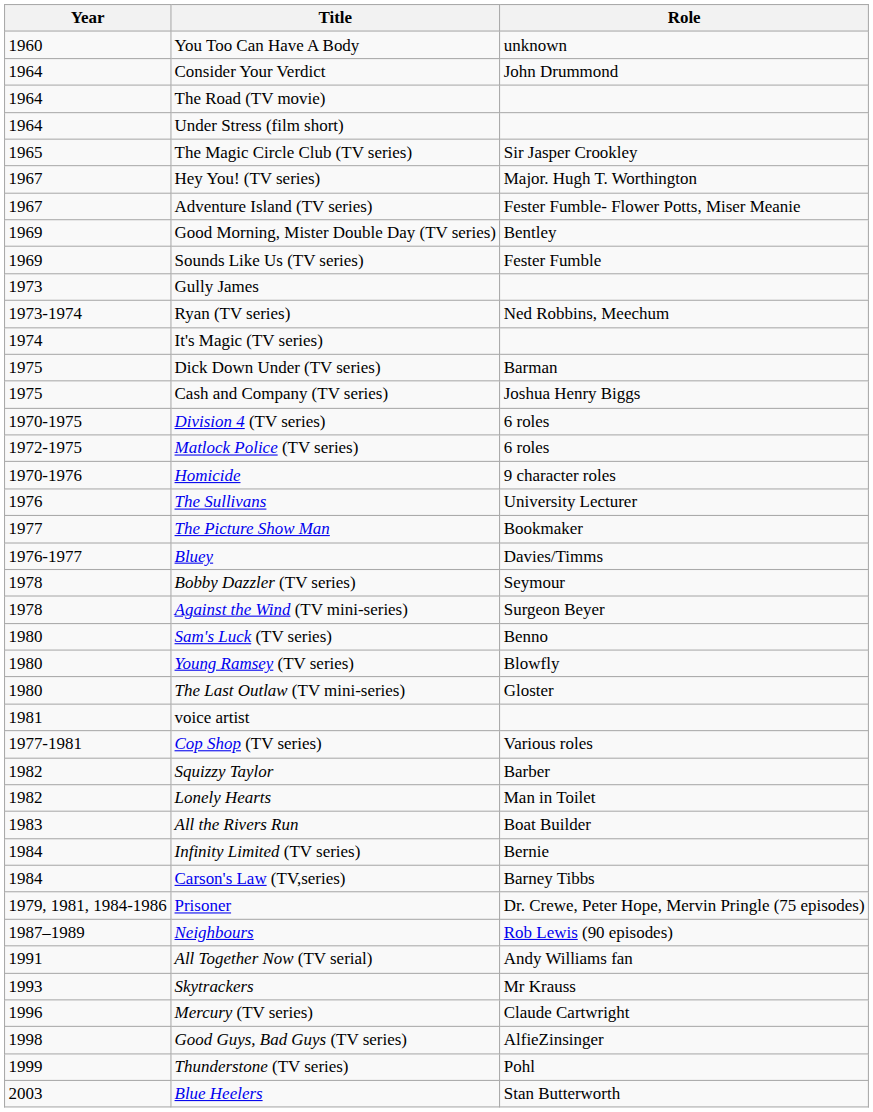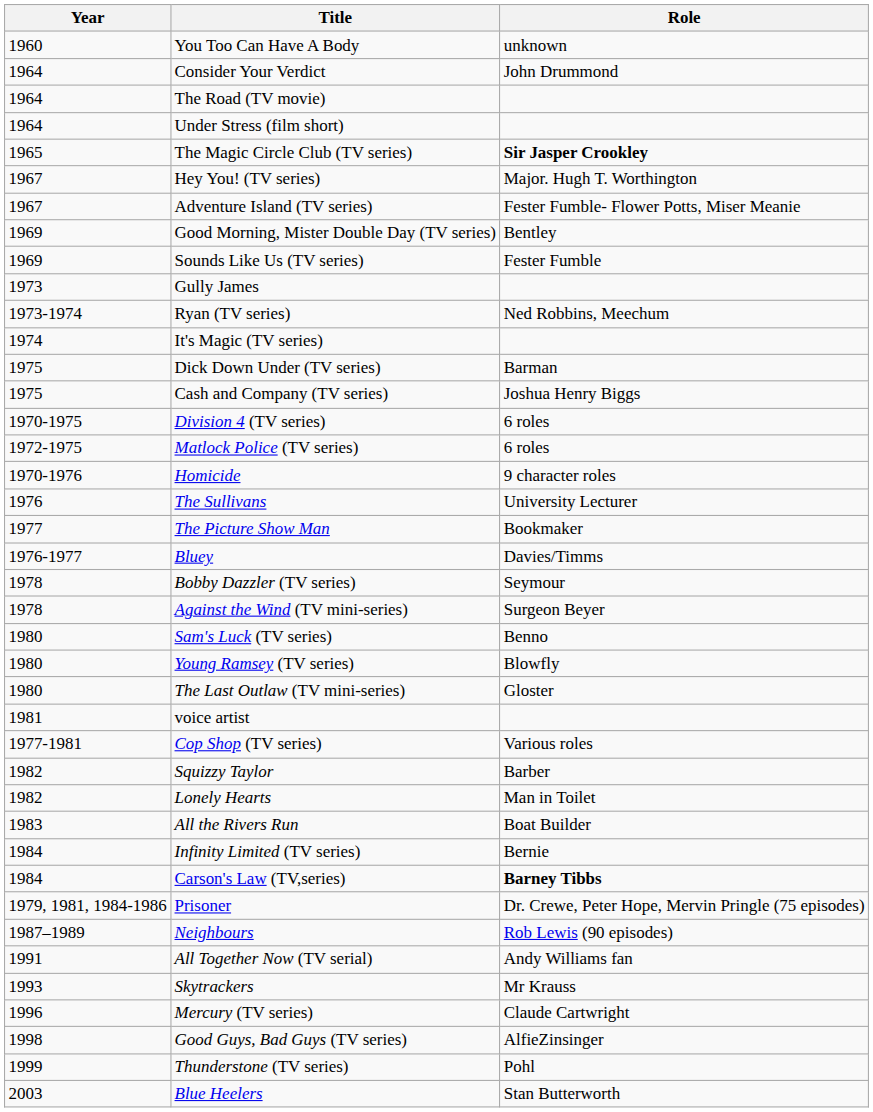(571, 152) normal -> (576, 152) bold
(549, 878) normal -> (553, 878) bold
